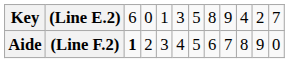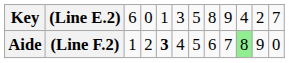(132, 44) bold -> (132, 44) normal
(164, 44) normal -> (164, 44) bold
(244, 44) no background -> (244, 44) lightgreen background
